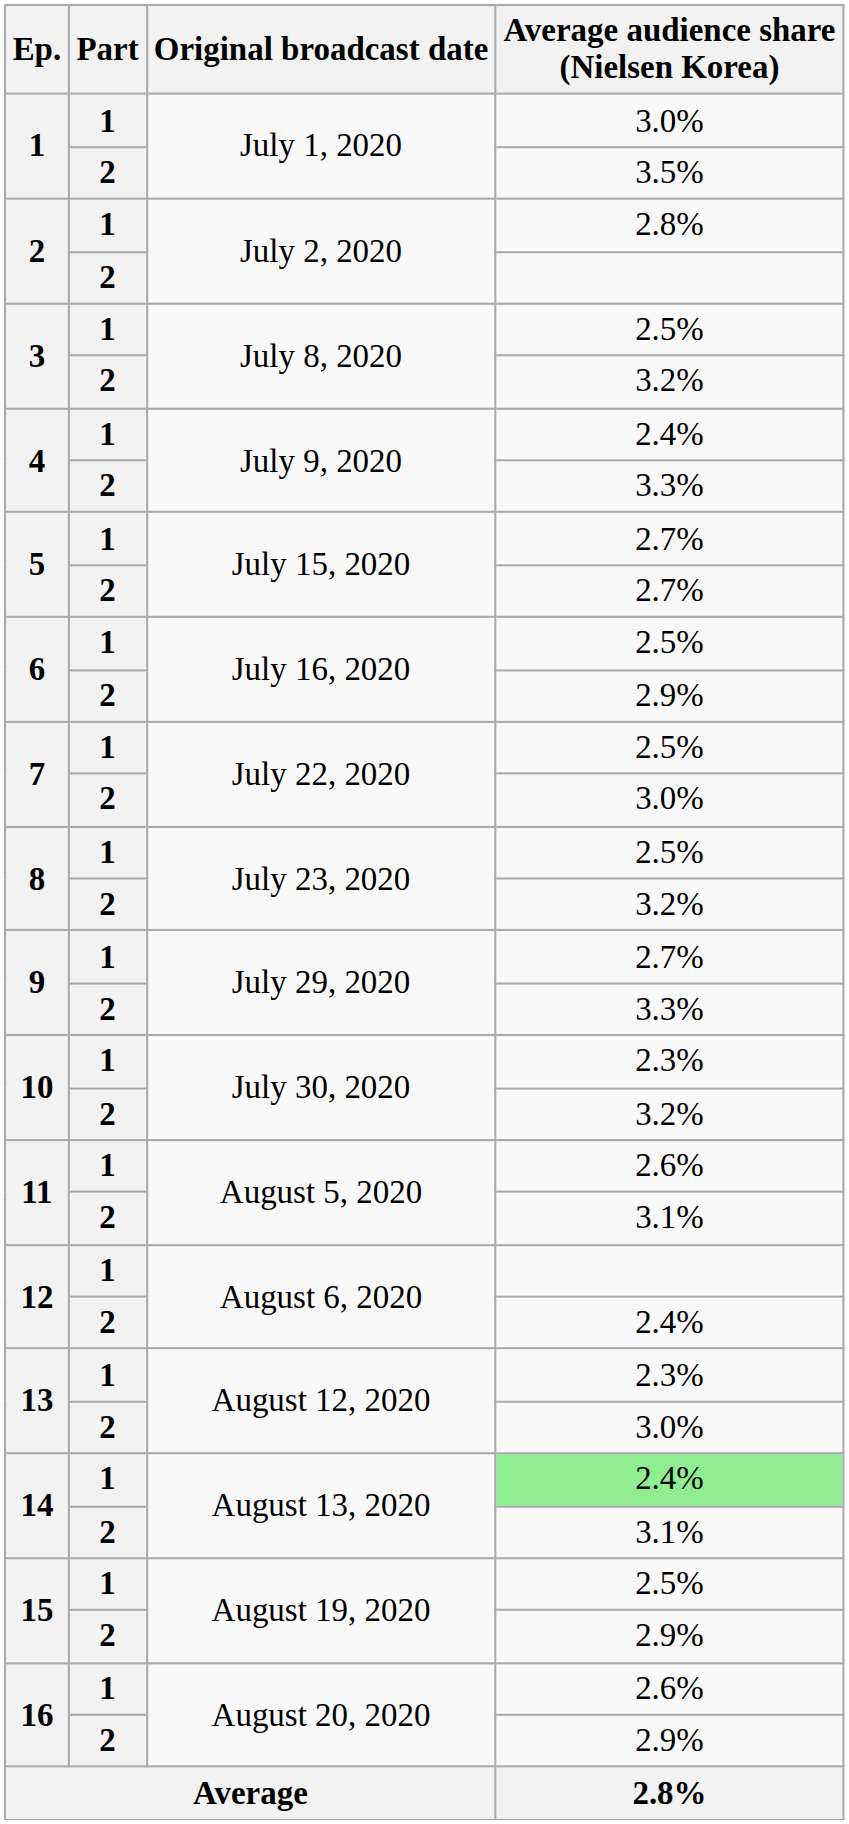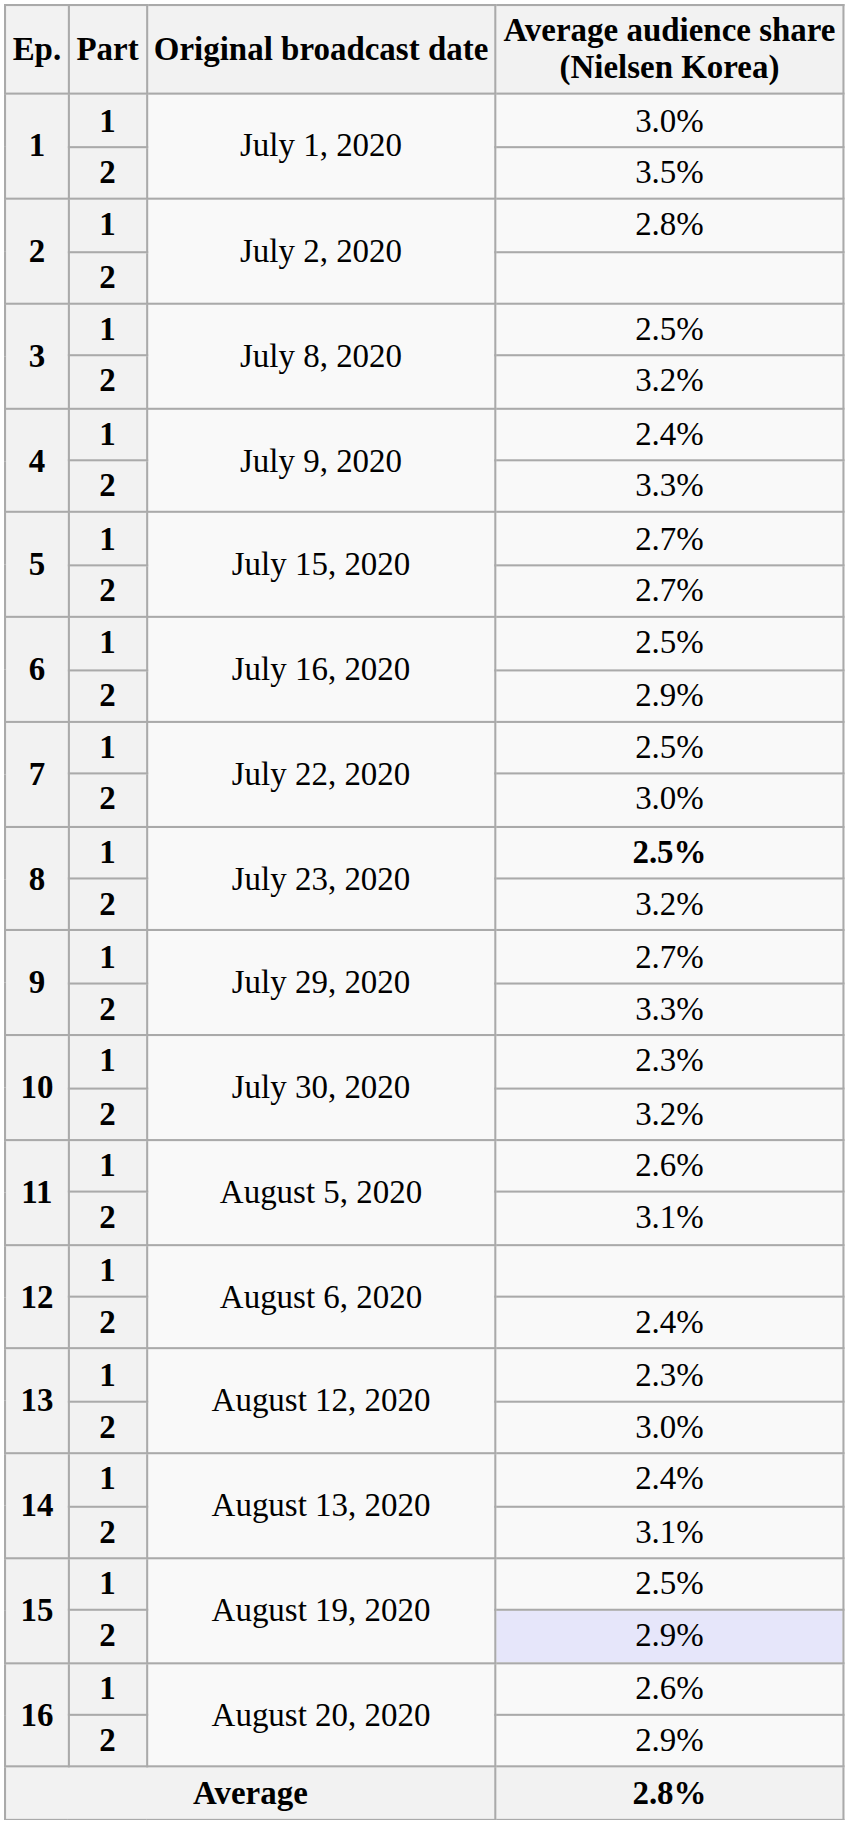(669, 851) normal -> (669, 851) bold
(669, 1479) lightgreen background -> (669, 1479) no background
(669, 1635) no background -> (669, 1635) lavender background
